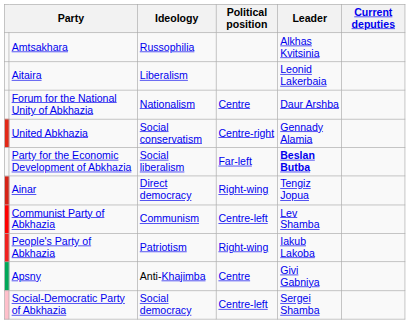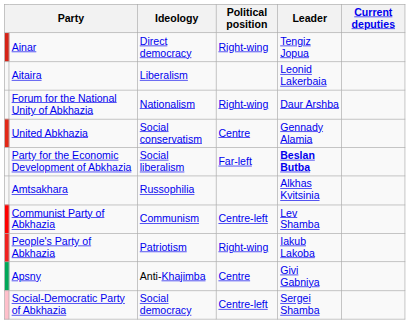rows swapped: (40, 47) <-> (24, 190)
(234, 104) Centre -> (243, 104) Right-wing
(246, 133) Centre-right -> (234, 133) Centre
